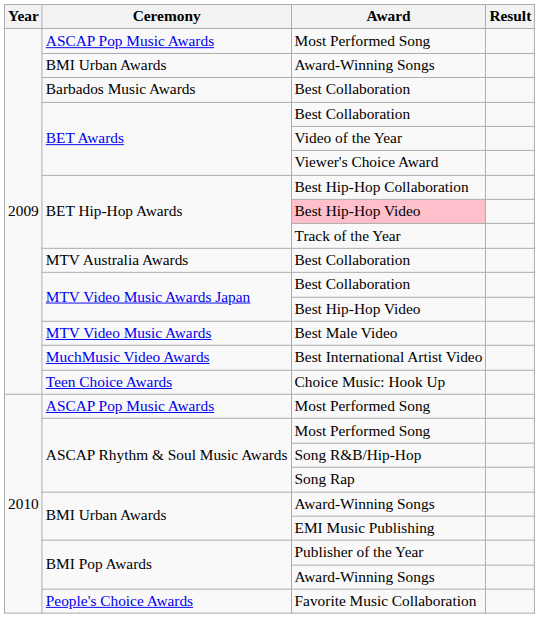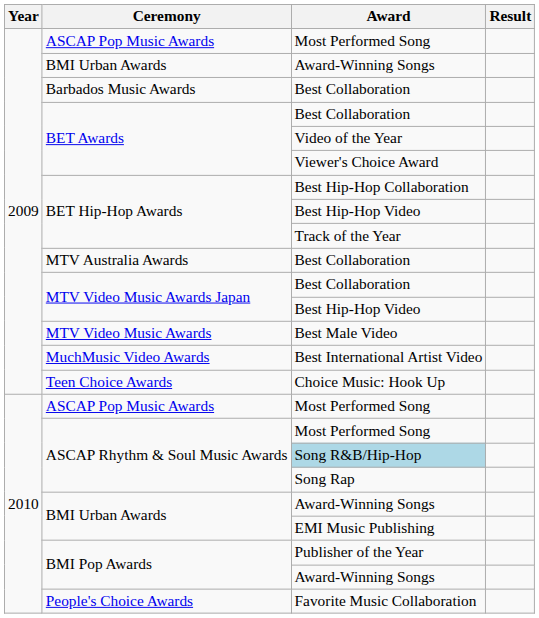(358, 211) pink background -> (358, 211) no background
(358, 455) no background -> (358, 455) lightblue background
